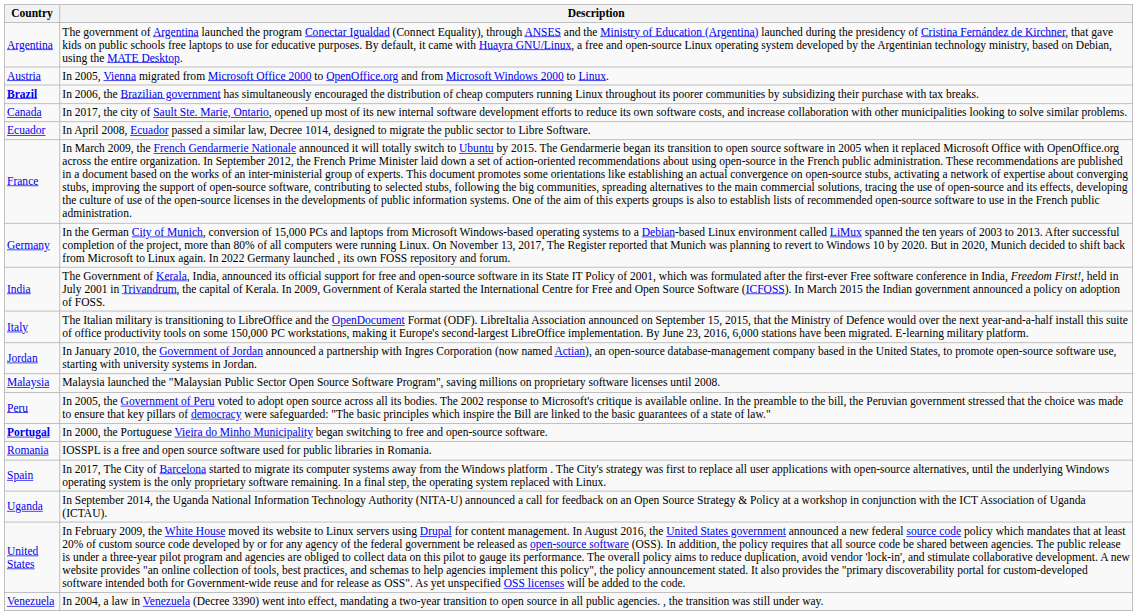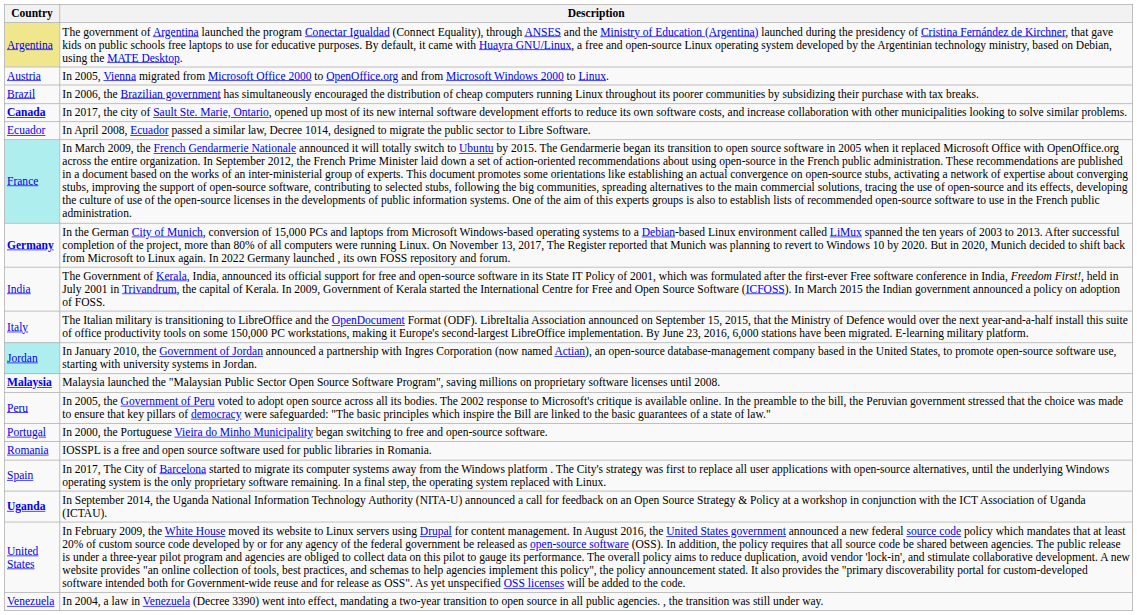(30, 44) no background -> (30, 44) khaki background
(22, 94) bold -> (21, 94) normal
(24, 112) normal -> (26, 112) bold
(23, 181) no background -> (23, 181) paleturquoise background
(28, 245) normal -> (30, 245) bold
(22, 358) no background -> (22, 358) paleturquoise background
(28, 383) normal -> (29, 383) bold
(28, 432) bold -> (27, 432) normal
(25, 506) normal -> (26, 506) bold
